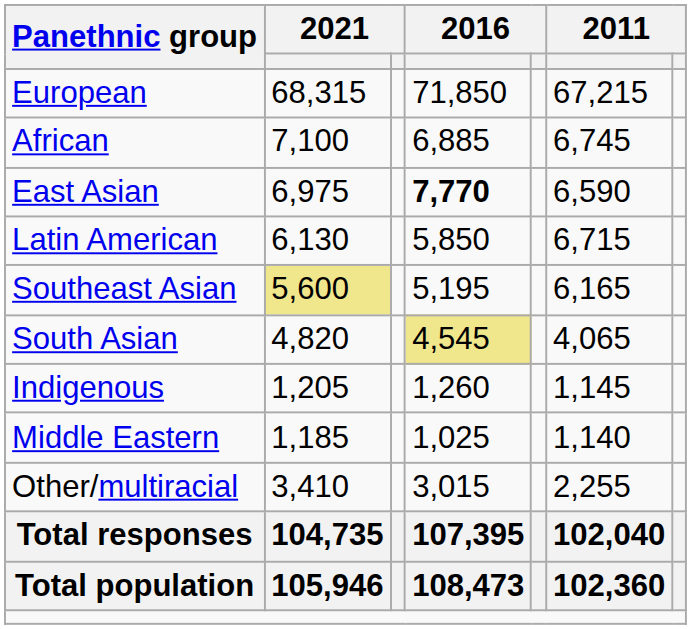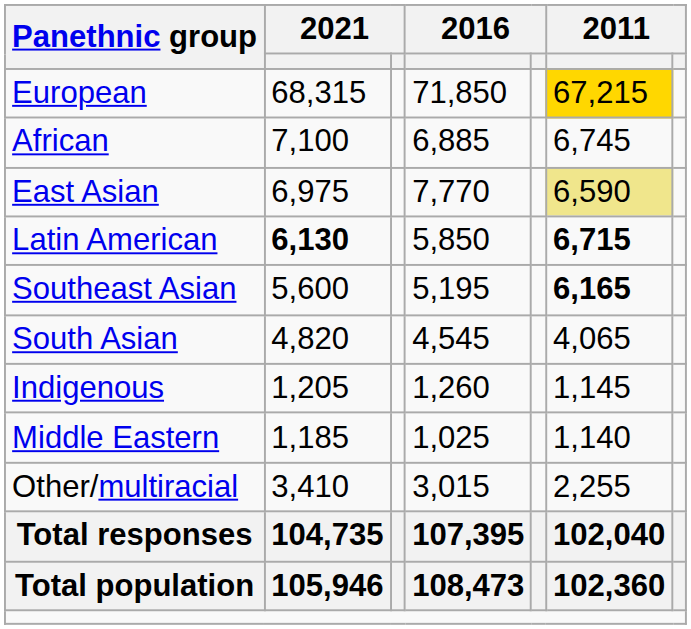(600, 92) no background -> (600, 92) gold background
(451, 191) bold -> (451, 191) normal
(592, 191) no background -> (592, 191) khaki background
(310, 240) normal -> (310, 240) bold
(592, 240) normal -> (592, 240) bold
(310, 289) khaki background -> (310, 289) no background
(592, 289) normal -> (592, 289) bold
(451, 338) khaki background -> (451, 338) no background
